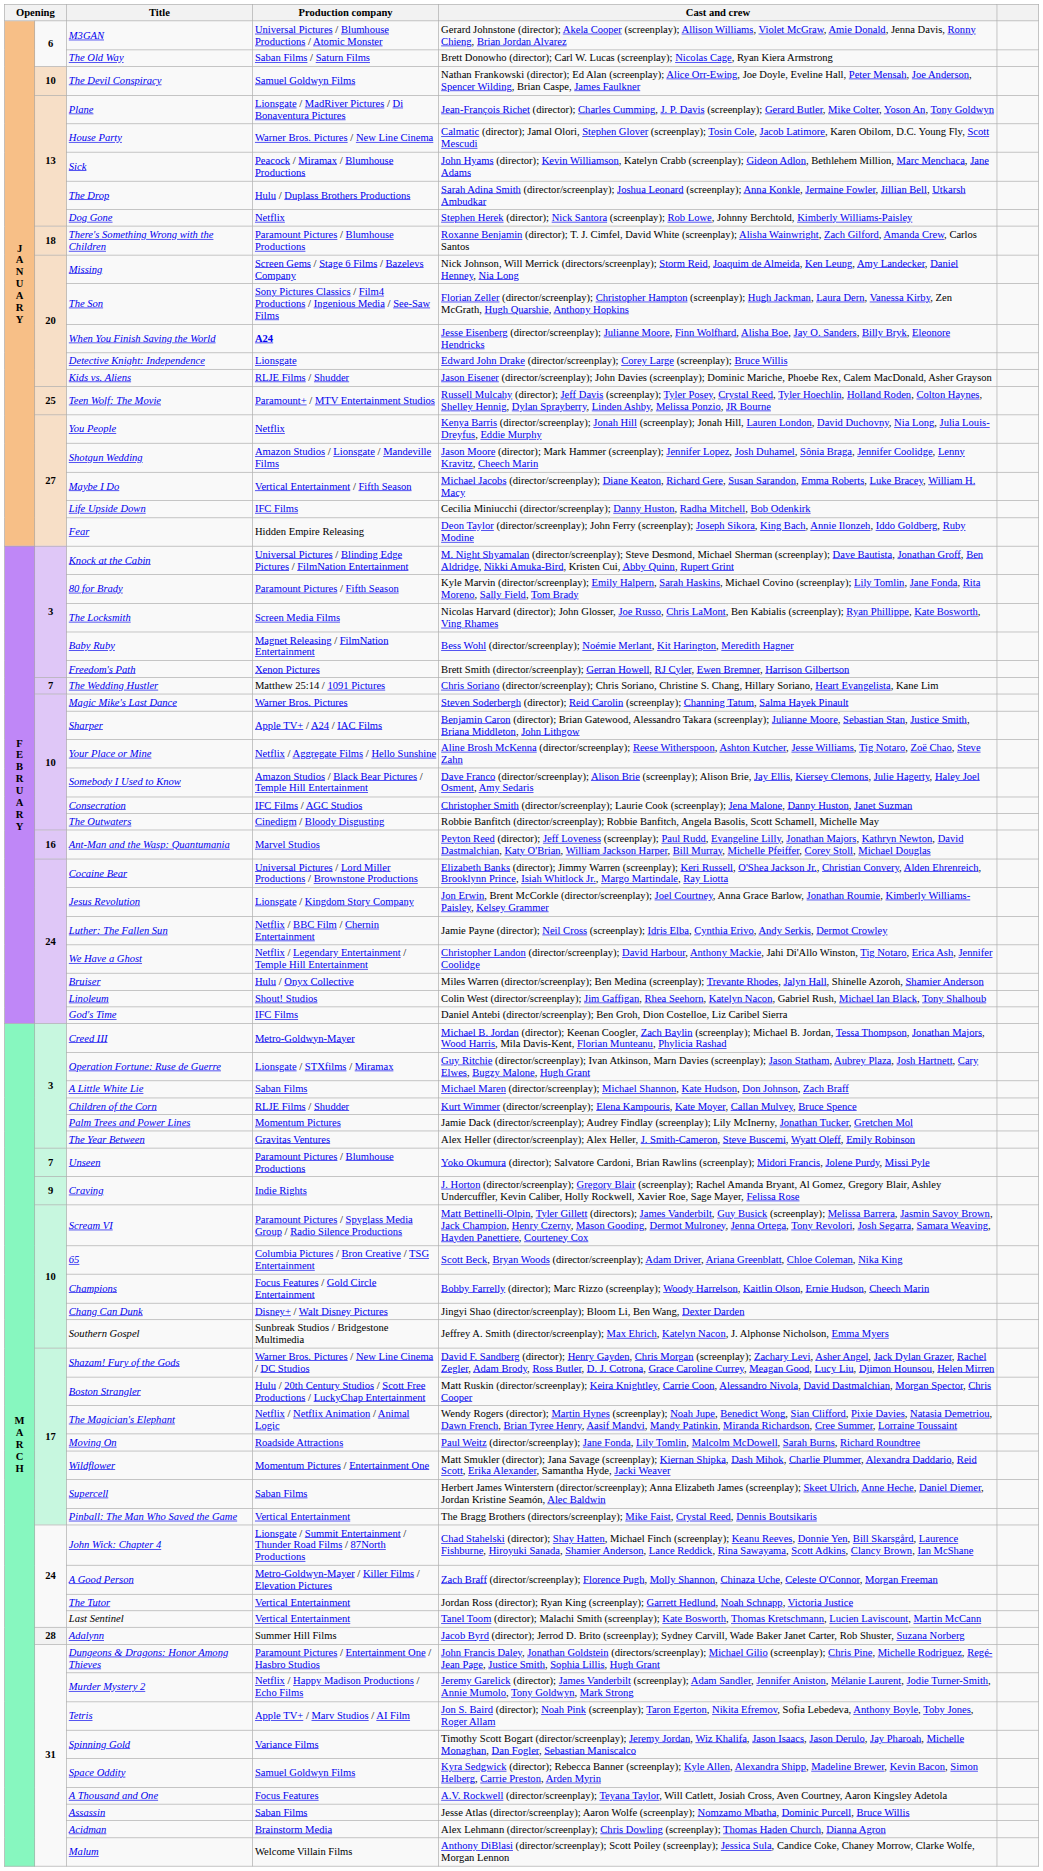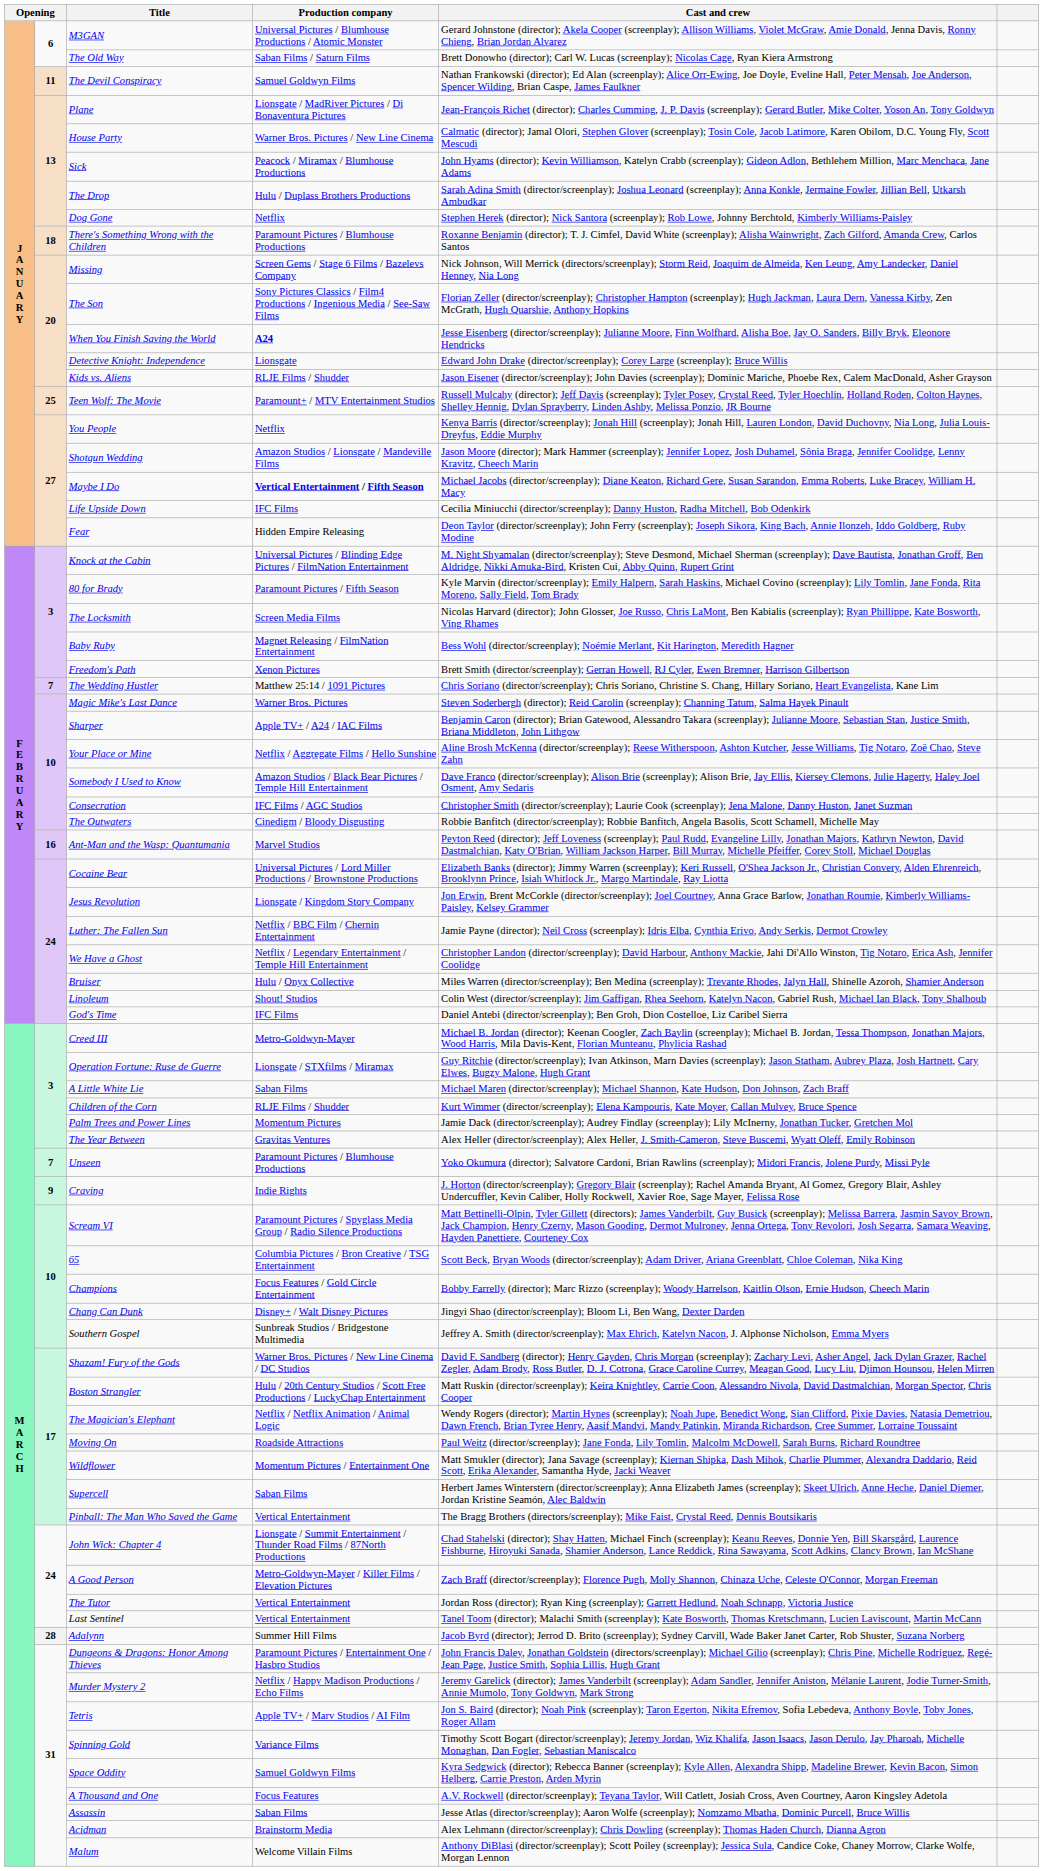(51, 80) 10 -> (51, 80) 11
(333, 486) normal -> (339, 486) bold
